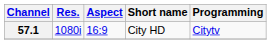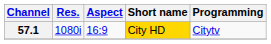(146, 30) no background -> (146, 30) gold background
